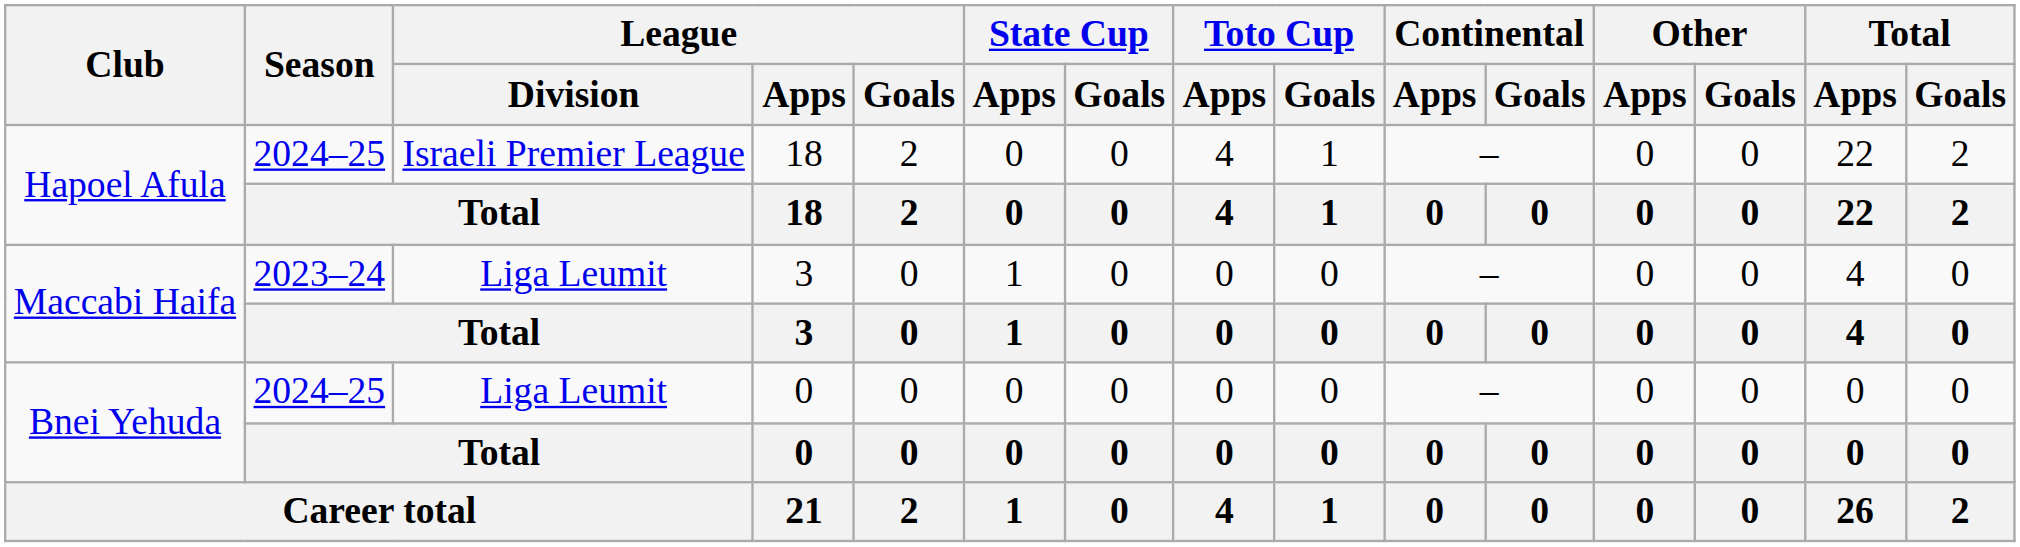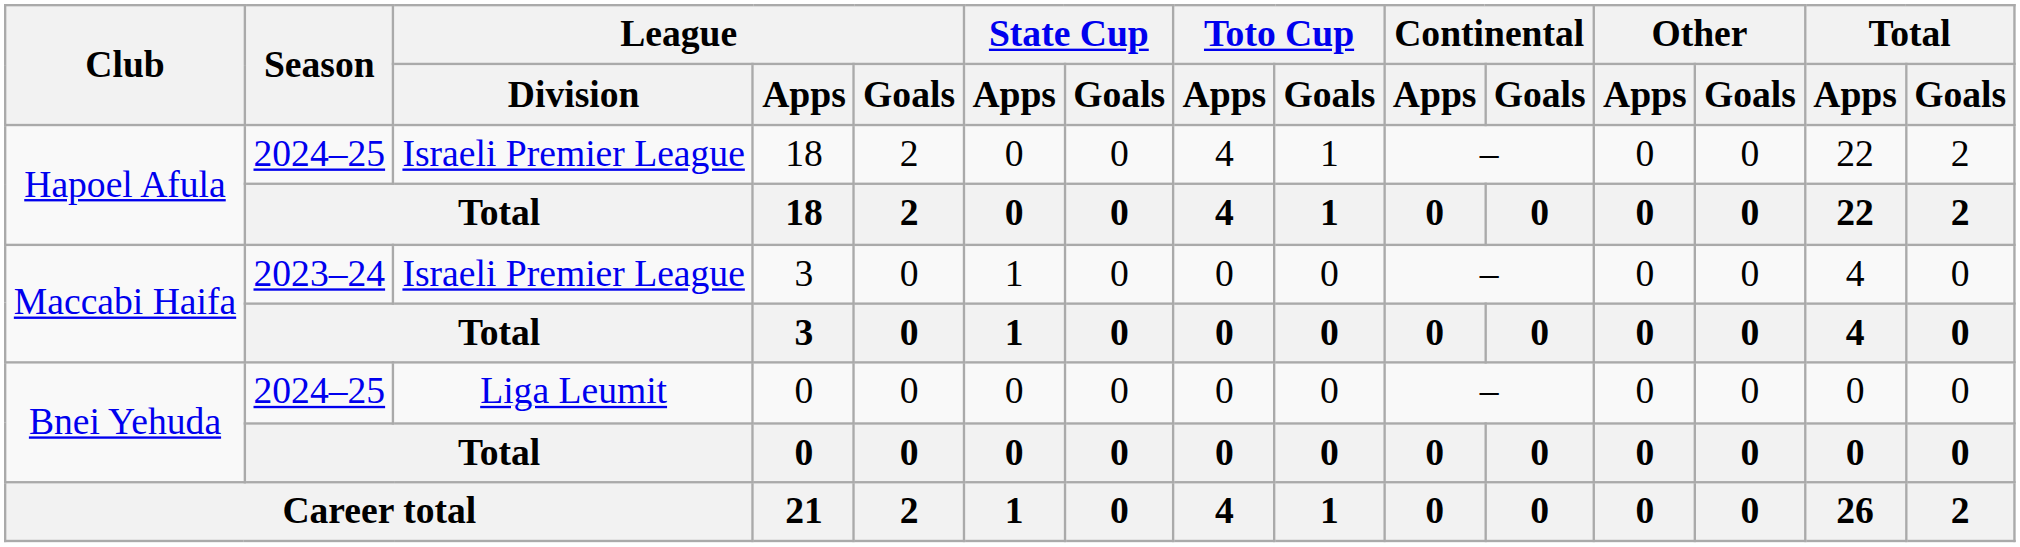(574, 272) Liga Leumit -> (574, 272) Israeli Premier League
